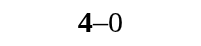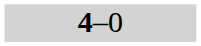(100, 22) no background -> (100, 22) lightgrey background
